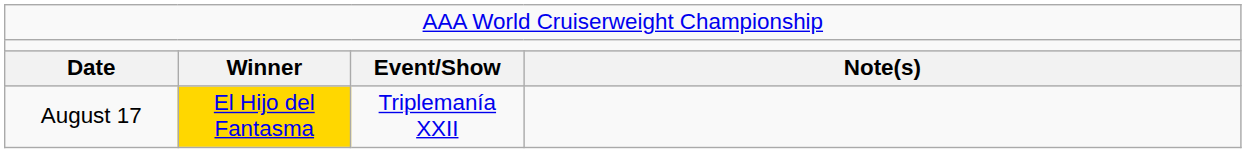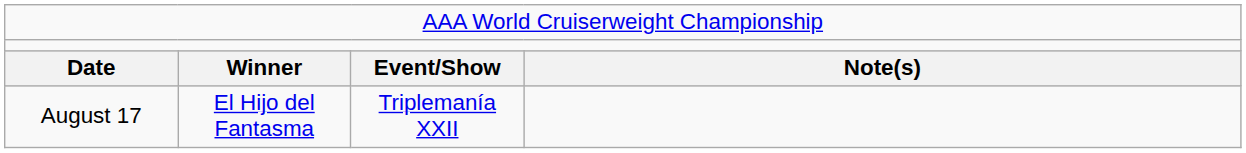(264, 116) gold background -> (264, 116) no background
